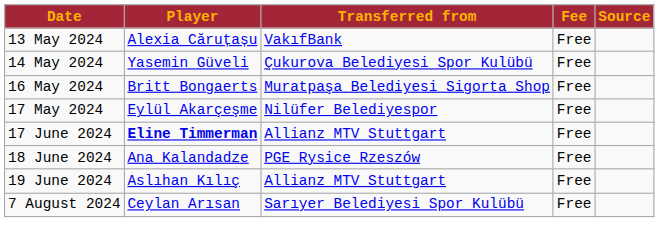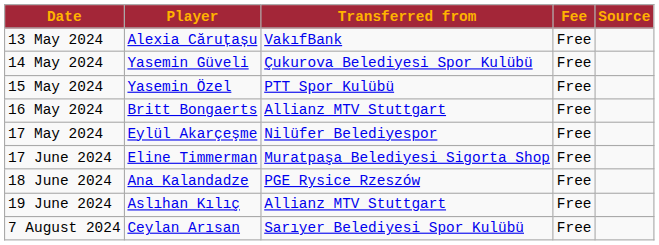+ row: (56, 87)
(407, 87) Muratpaşa Belediyesi Sigorta Shop -> (355, 110) Allianz MTV Stuttgart
(192, 134) bold -> (192, 157) normal
(355, 134) Allianz MTV Stuttgart -> (407, 157) Muratpaşa Belediyesi Sigorta Shop
